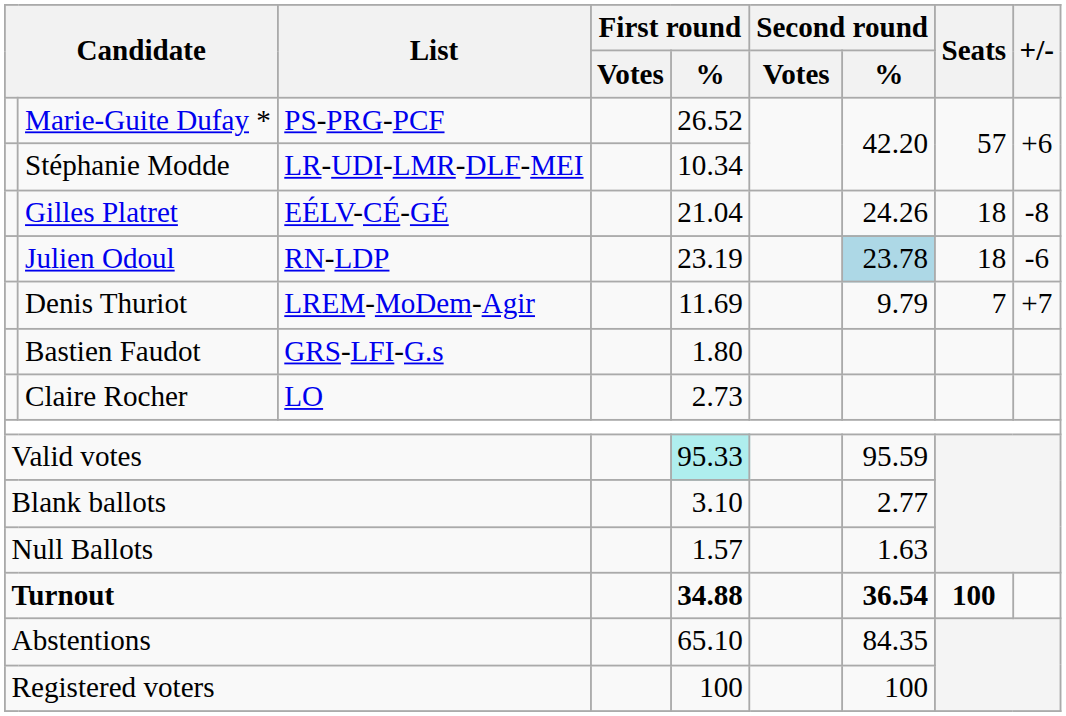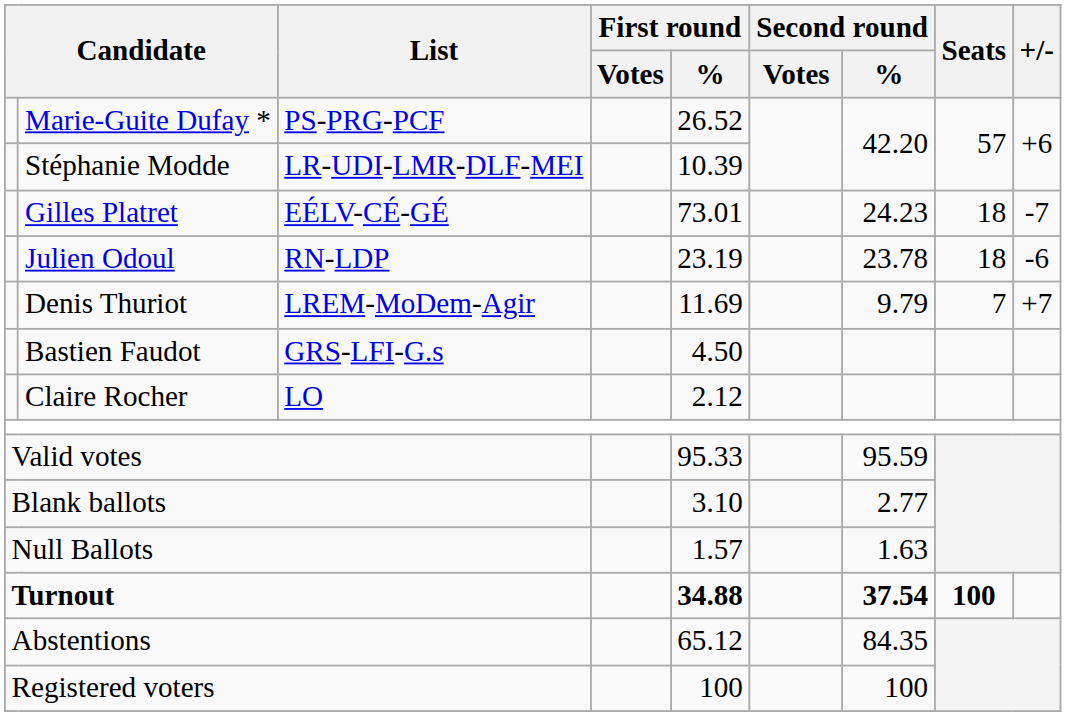(710, 166) 10.34 -> (710, 166) 10.39
(710, 212) 21.04 -> (710, 212) 73.01
(895, 212) 24.26 -> (895, 212) 24.23
(1037, 212) -8 -> (1037, 212) -7
(895, 258) lightblue background -> (895, 258) no background
(717, 350) 1.80 -> (717, 350) 4.50
(717, 397) 2.73 -> (717, 397) 2.12
(710, 456) paleturquoise background -> (710, 456) no background
(895, 595) 36.54 -> (895, 595) 37.54
(710, 641) 65.10 -> (710, 641) 65.12
